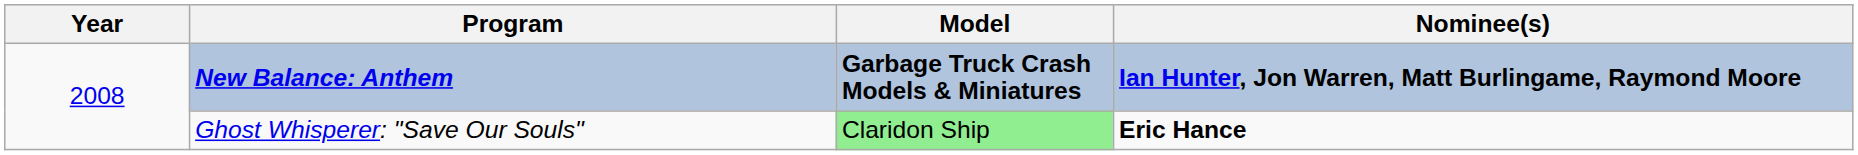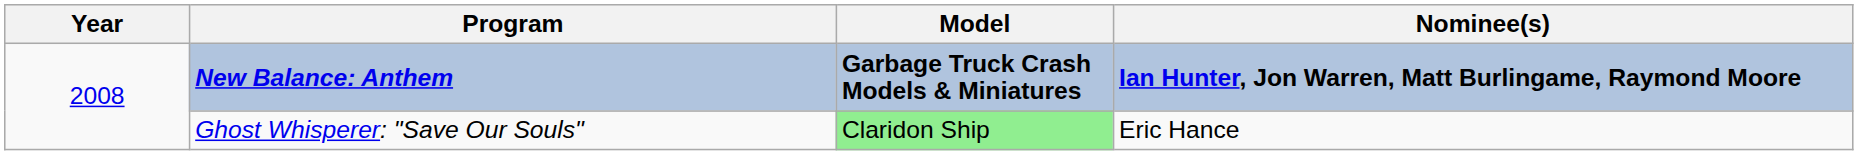(1183, 129) bold -> (1179, 129) normal
